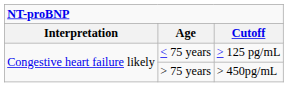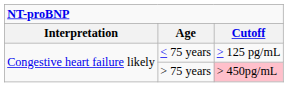(247, 71) no background -> (247, 71) pink background
